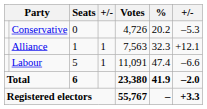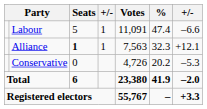rows swapped: (27, 63) <-> (39, 29)
(75, 46) normal -> (75, 46) bold
